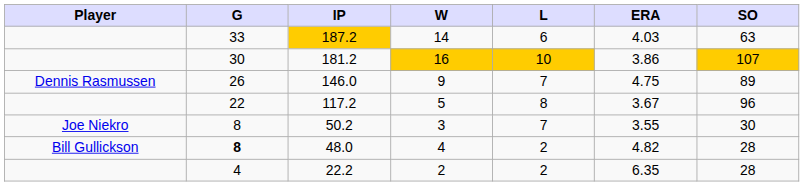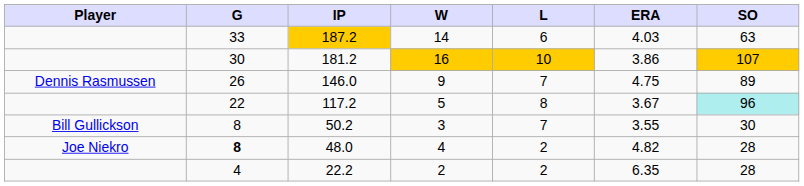(748, 103) no background -> (748, 103) paleturquoise background
(95, 125) Joe Niekro -> (95, 125) Bill Gullickson
(95, 147) Bill Gullickson -> (95, 147) Joe Niekro
